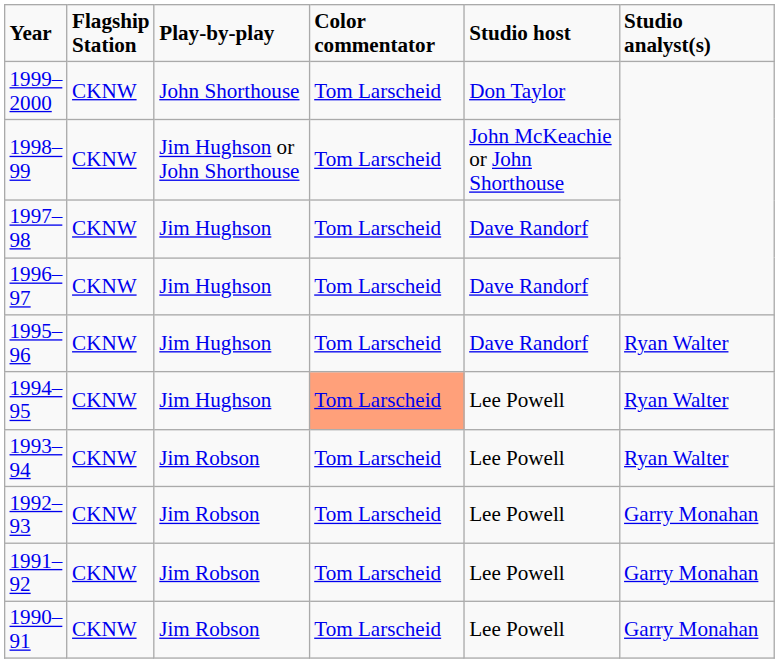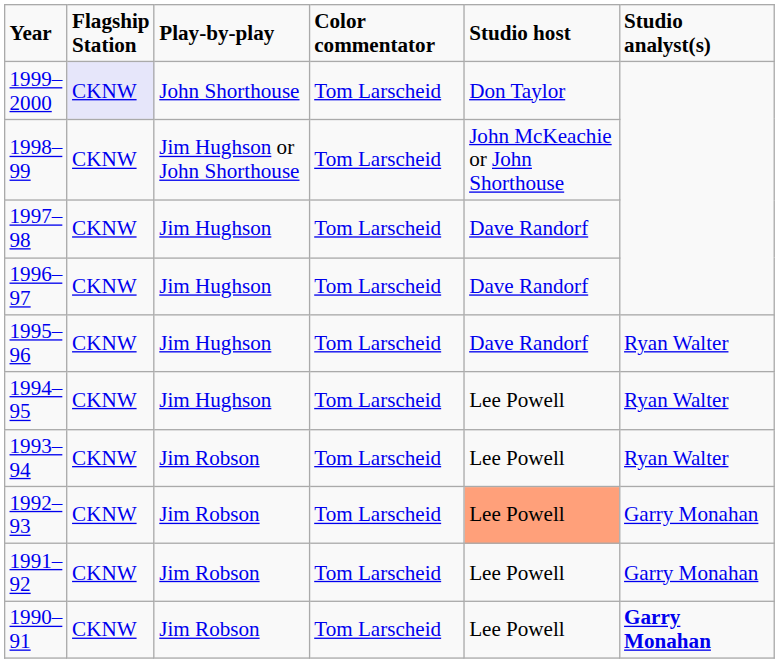(104, 90) no background -> (104, 90) lavender background
(378, 400) lightsalmon background -> (378, 400) no background
(517, 514) no background -> (517, 514) lightsalmon background
(691, 629) normal -> (667, 629) bold
